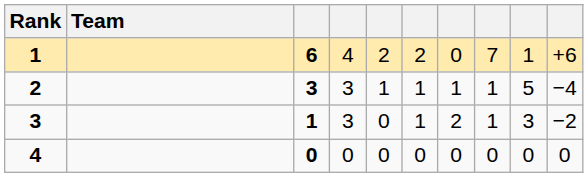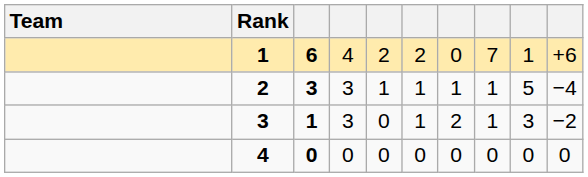columns swapped: (35, 21) <-> (98, 21)
